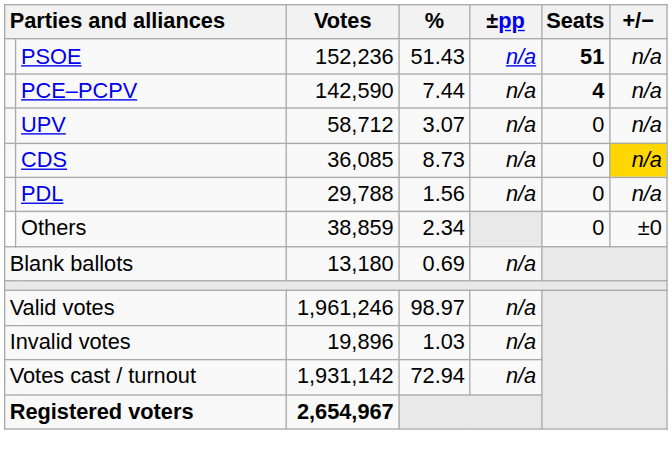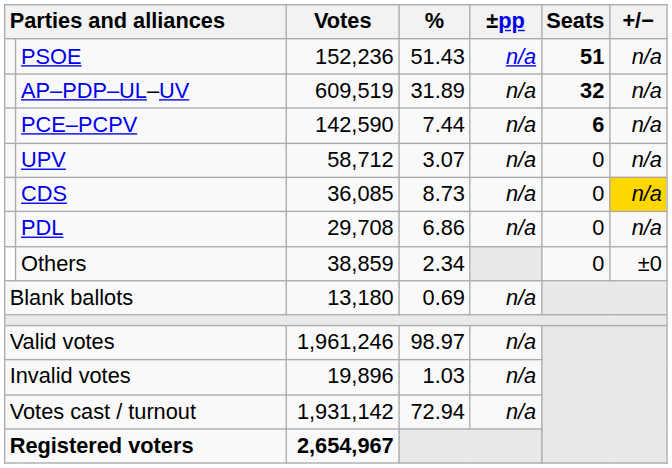+ row: (105, 90)
(598, 90) 4 -> (598, 125) 6
(360, 194) 29,788 -> (360, 228) 29,708
(444, 194) 1.56 -> (444, 228) 6.86
